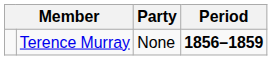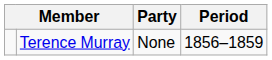(224, 42) bold -> (224, 42) normal
